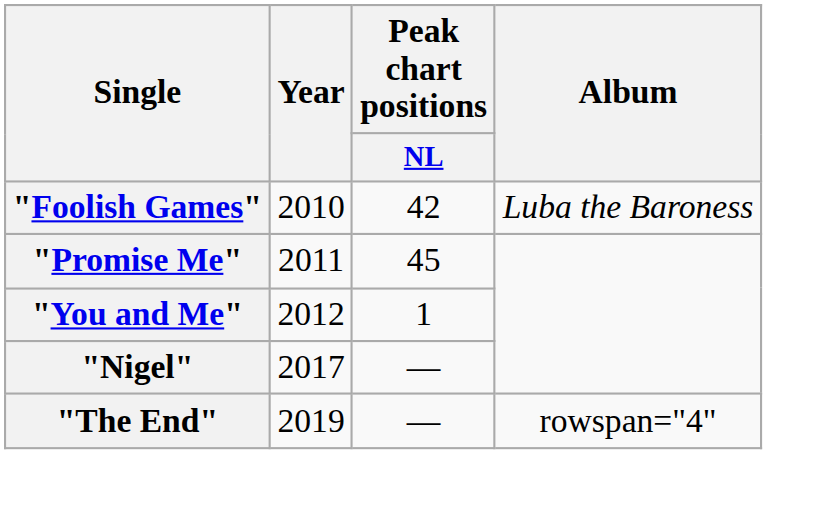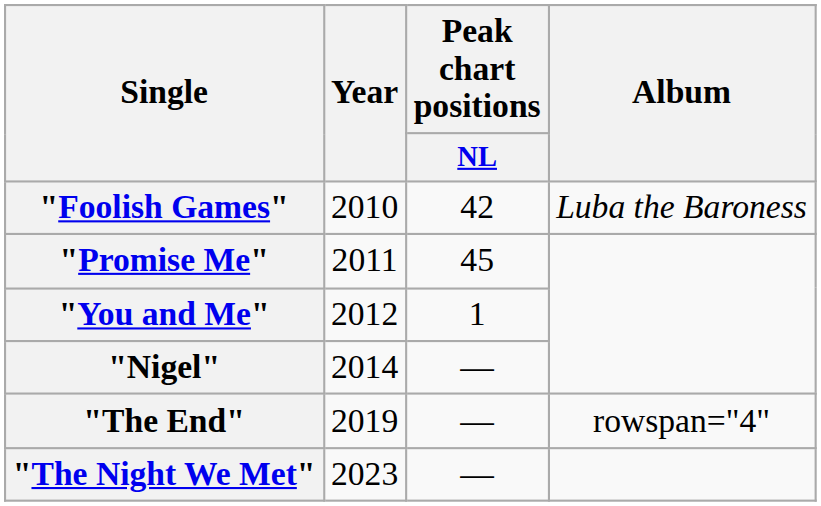(311, 367) 2017 -> (365, 367) 2014
+ row: (164, 473)
